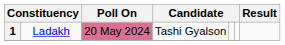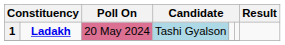(51, 31) normal -> (51, 31) bold
(191, 31) no background -> (191, 31) lightblue background
